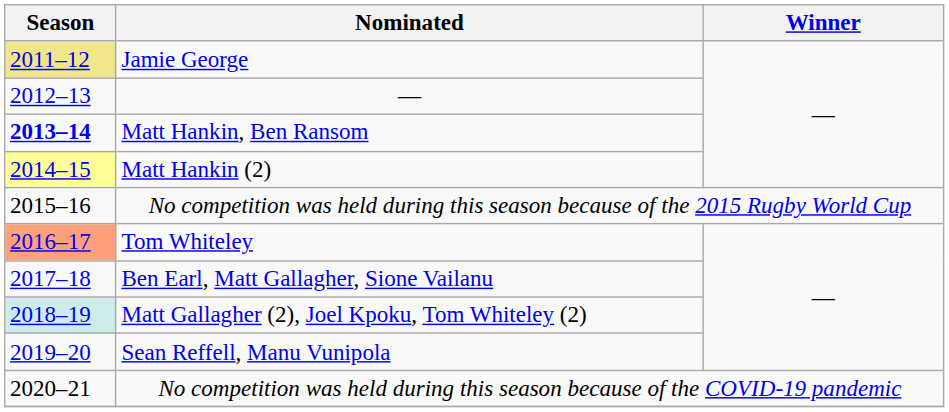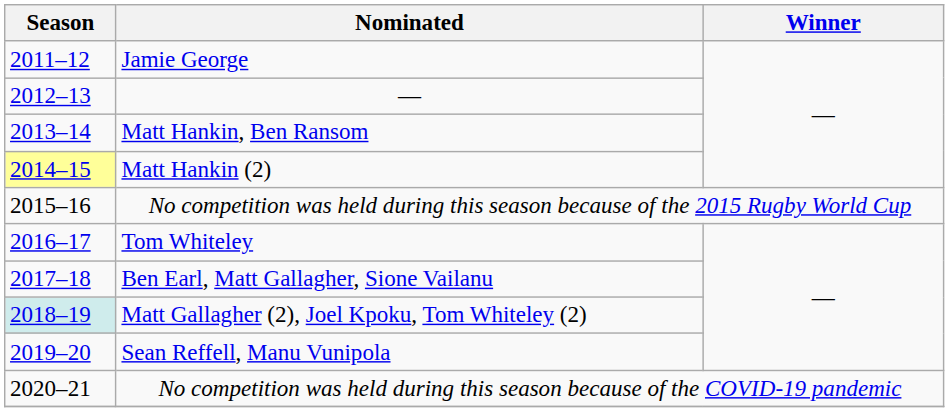(50, 59) khaki background -> (50, 59) no background
(50, 132) bold -> (50, 132) normal
(50, 242) lightsalmon background -> (50, 242) no background
